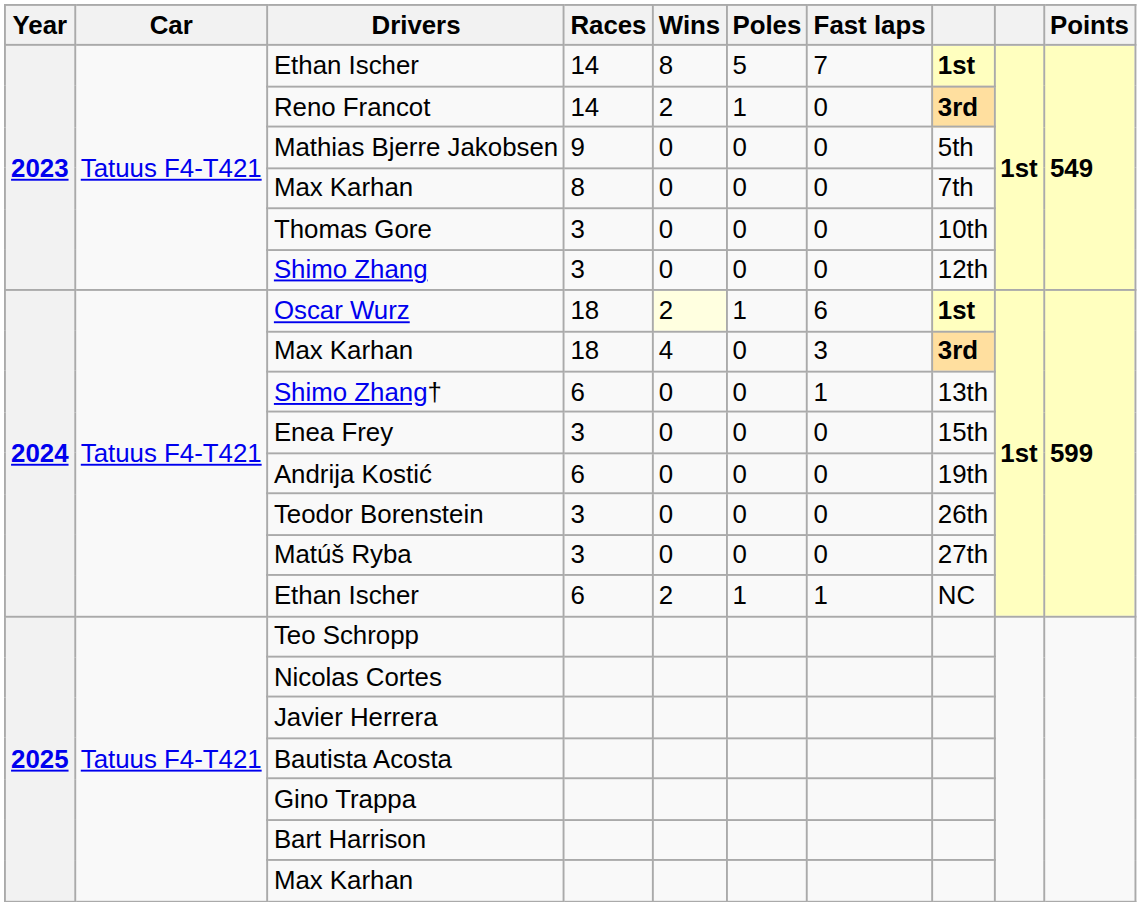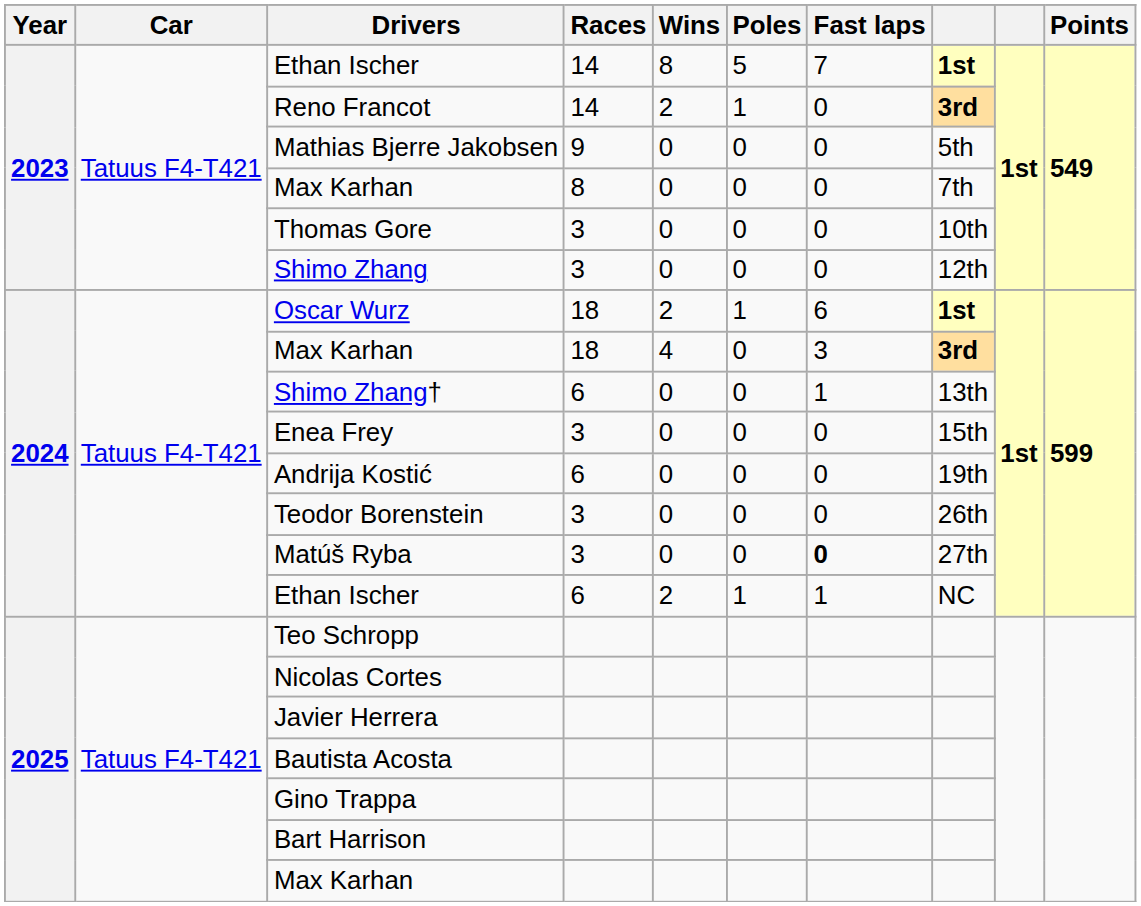(666, 310) lightyellow background -> (666, 310) no background
(821, 554) normal -> (821, 554) bold
